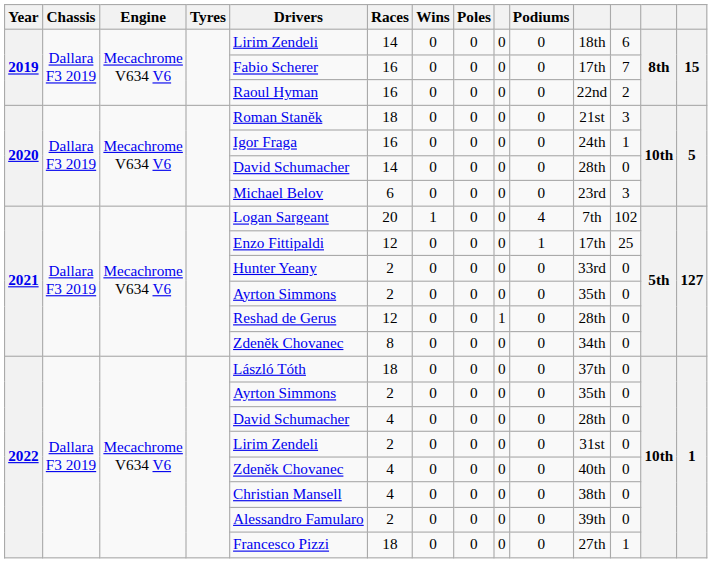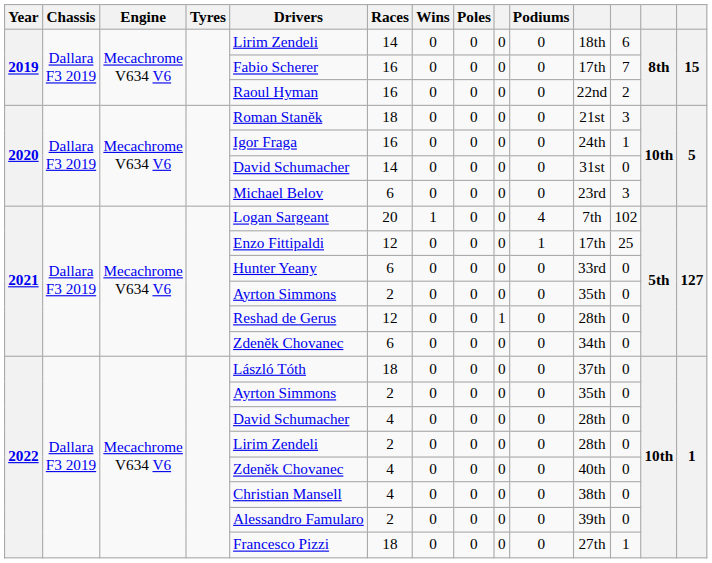(592, 167) 28th -> (592, 167) 31st
(390, 267) 2 -> (390, 267) 6
(390, 343) 8 -> (390, 343) 6
(592, 443) 31st -> (592, 443) 28th
